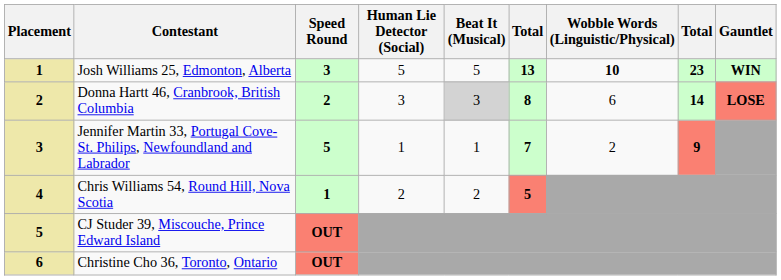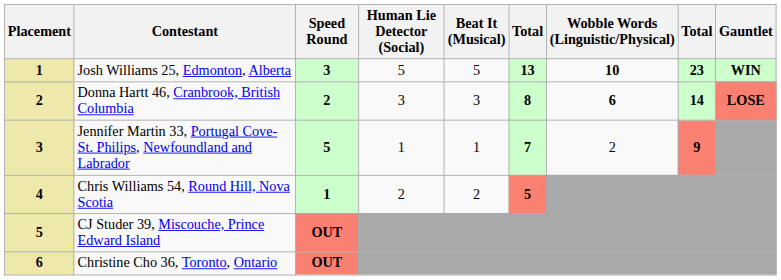(477, 101) lightgrey background -> (477, 101) no background
(612, 101) normal -> (612, 101) bold
